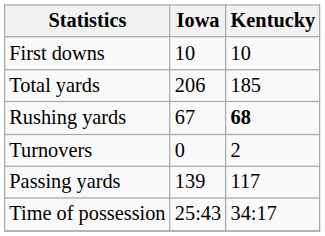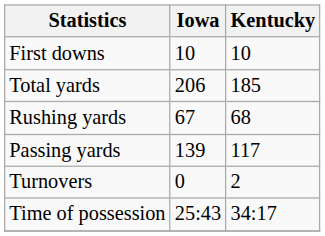(241, 117) bold -> (241, 117) normal
rows swapped: (65, 182) <-> (51, 149)
